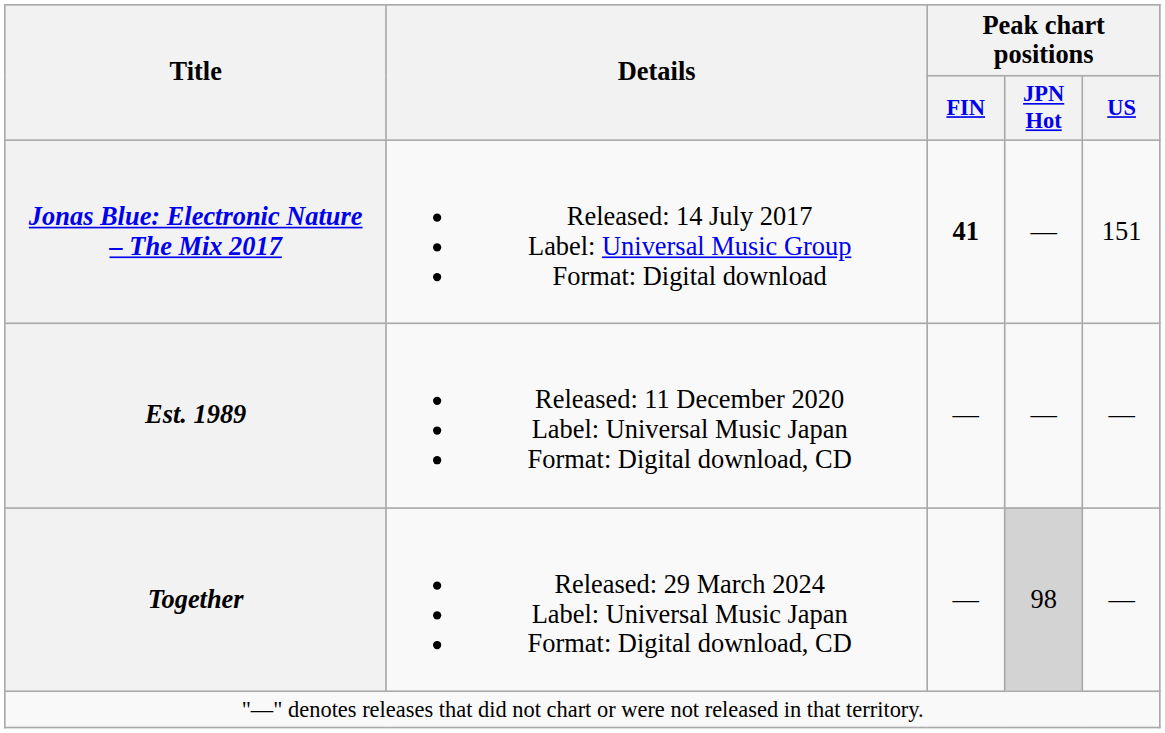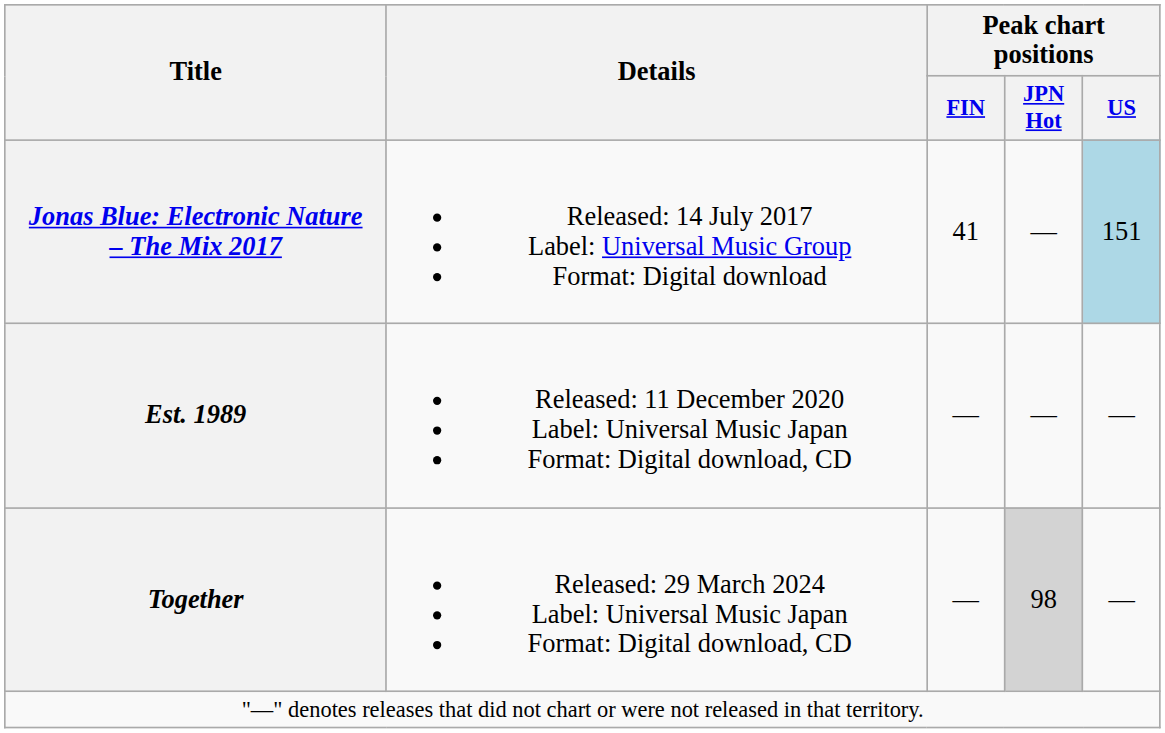(966, 231) bold -> (966, 231) normal
(1122, 231) no background -> (1122, 231) lightblue background
